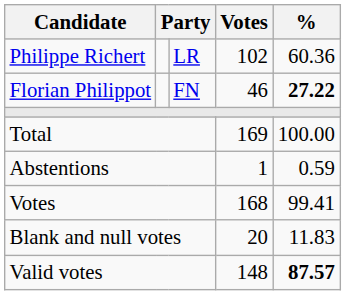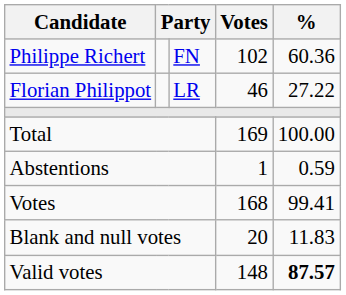(187, 56) LR -> (187, 56) FN
(187, 90) FN -> (187, 90) LR
(311, 90) bold -> (311, 90) normal
